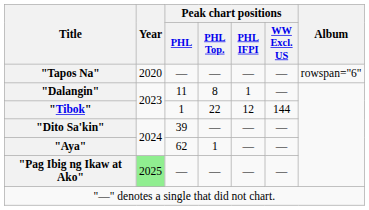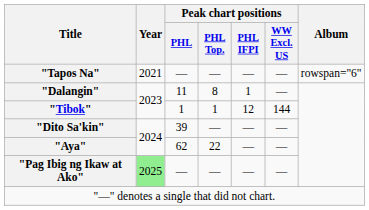(151, 73) 2020 -> (151, 73) 2021
(215, 110) 22 -> (215, 110) 1
(215, 146) 1 -> (215, 146) 22
